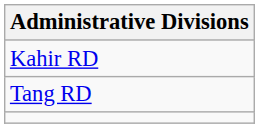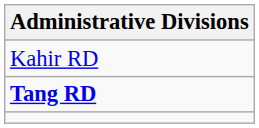(51, 93) normal -> (53, 93) bold
